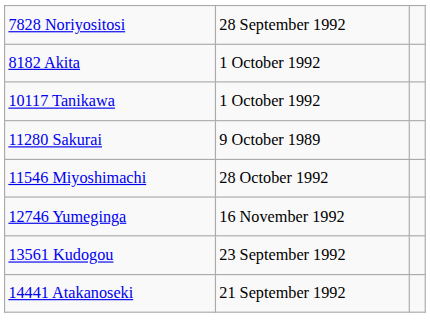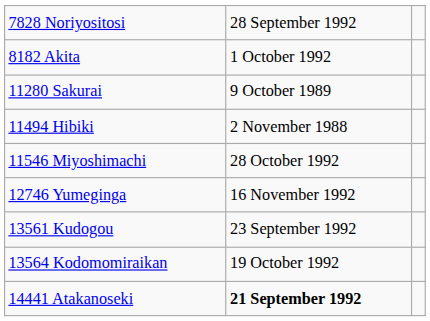- row: (62, 101)
+ row: (51, 125)
+ row: (88, 263)
(282, 292) normal -> (296, 297) bold
